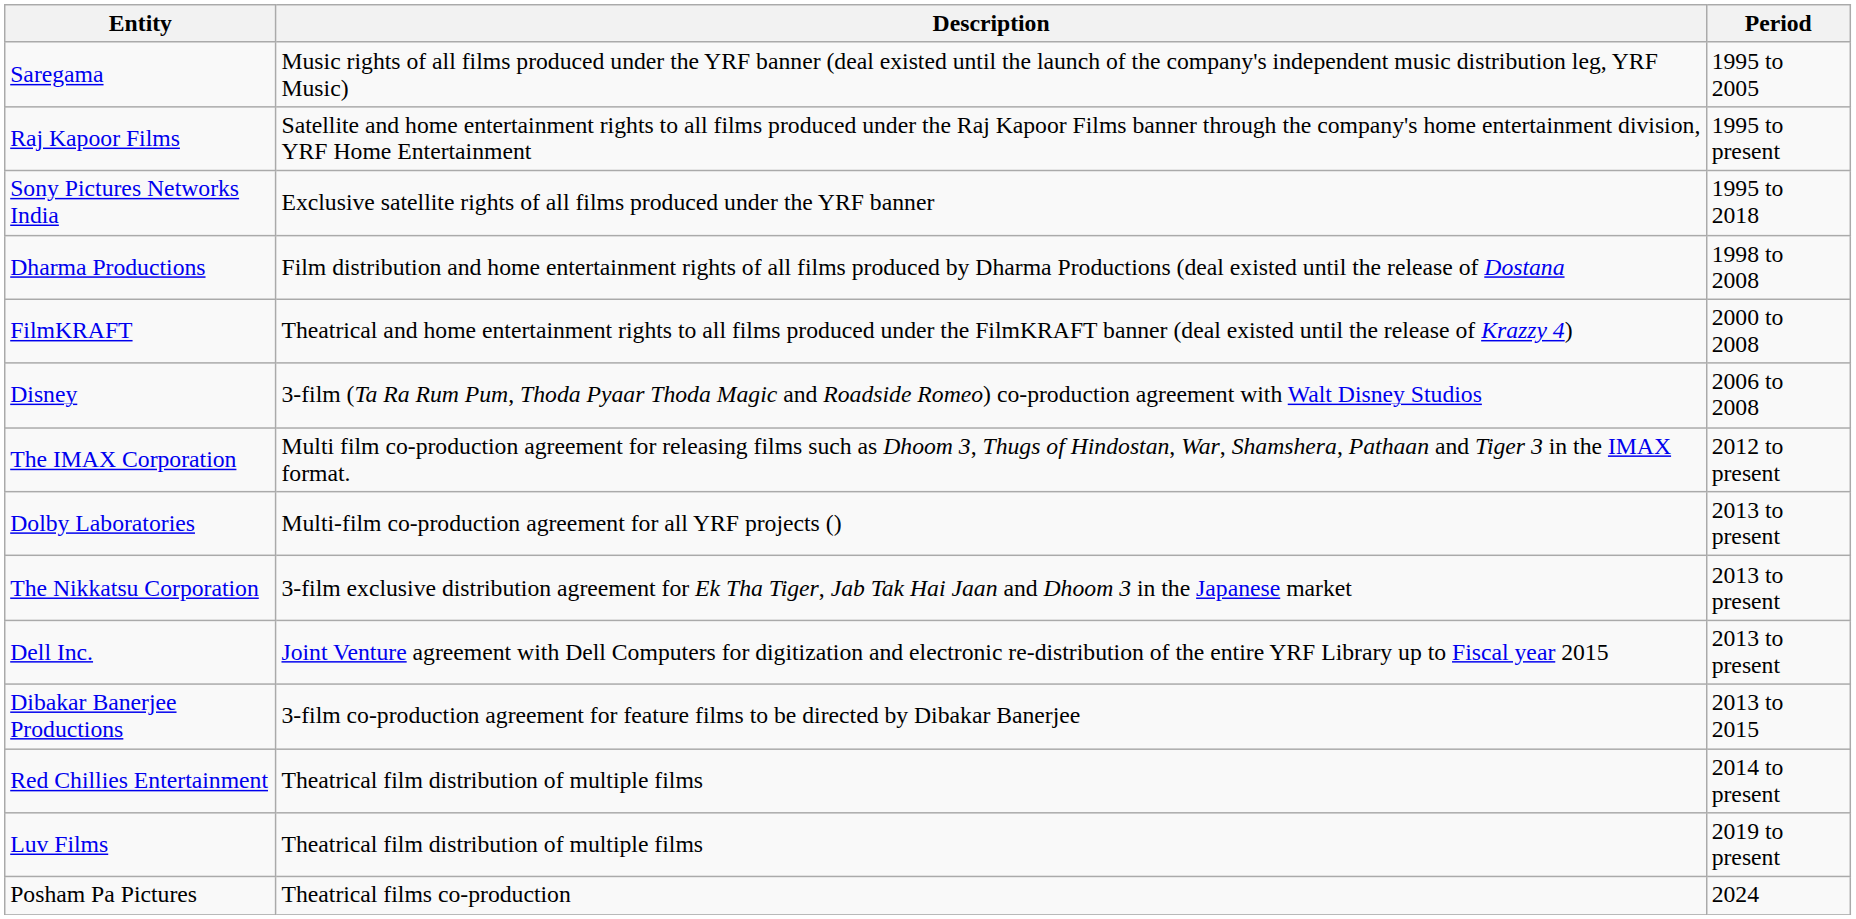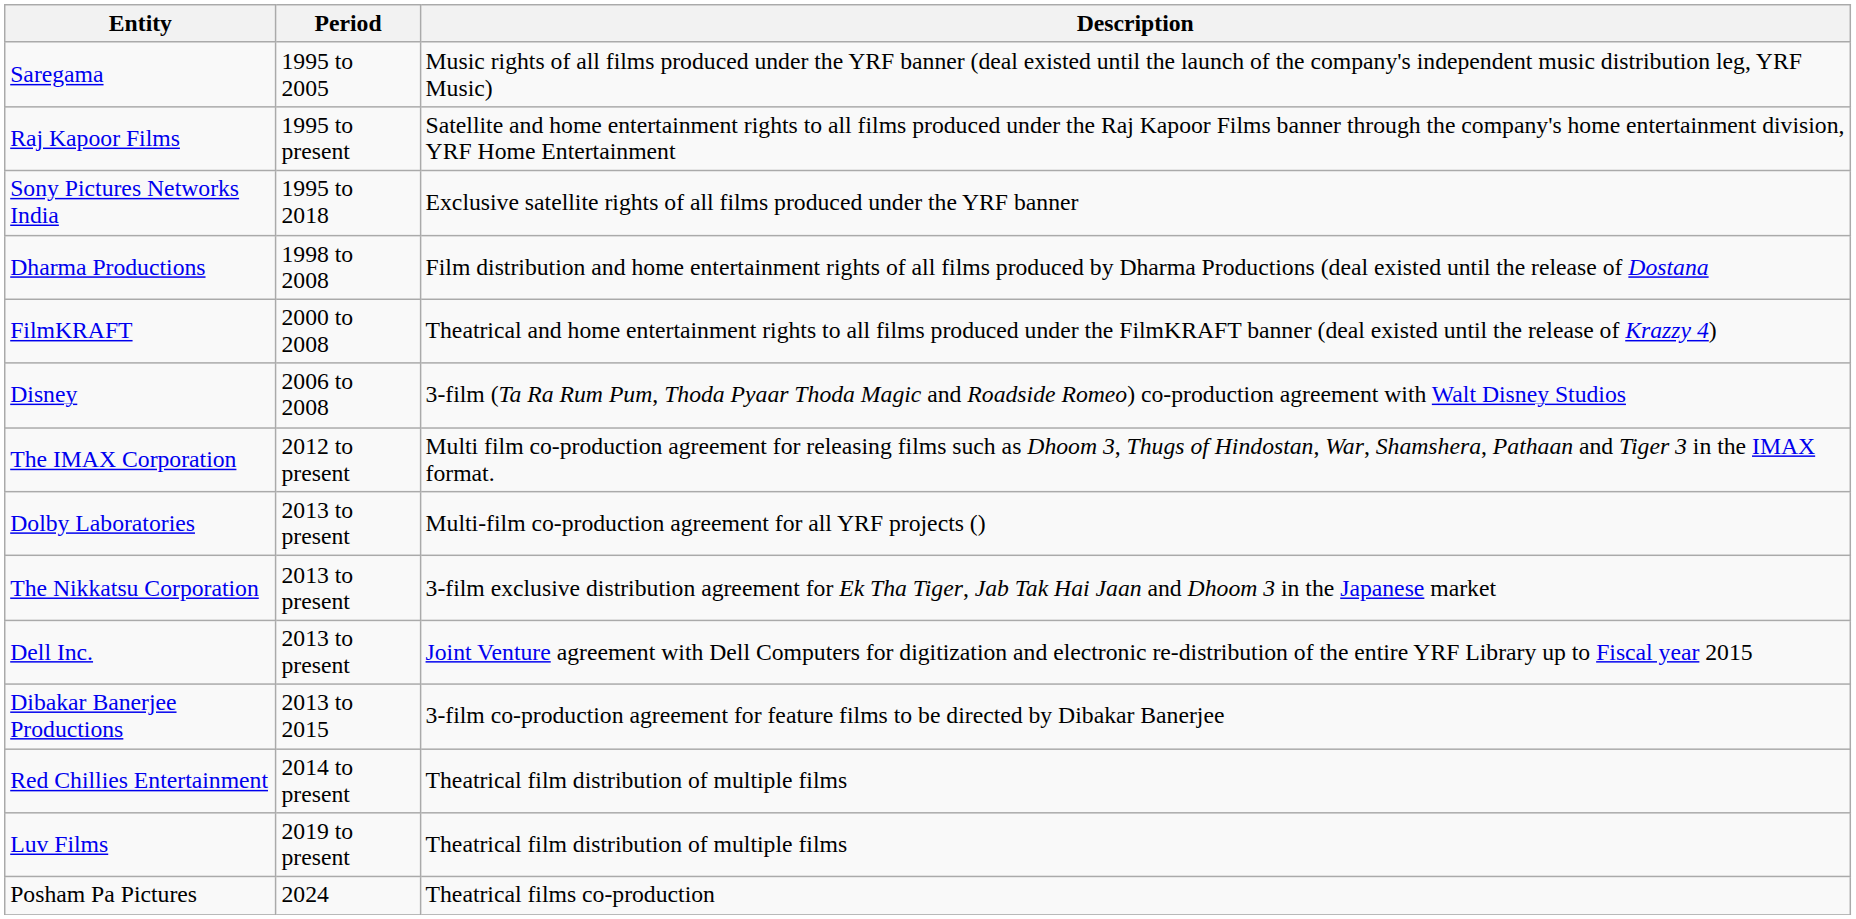columns swapped: (1778, 23) <-> (991, 23)
